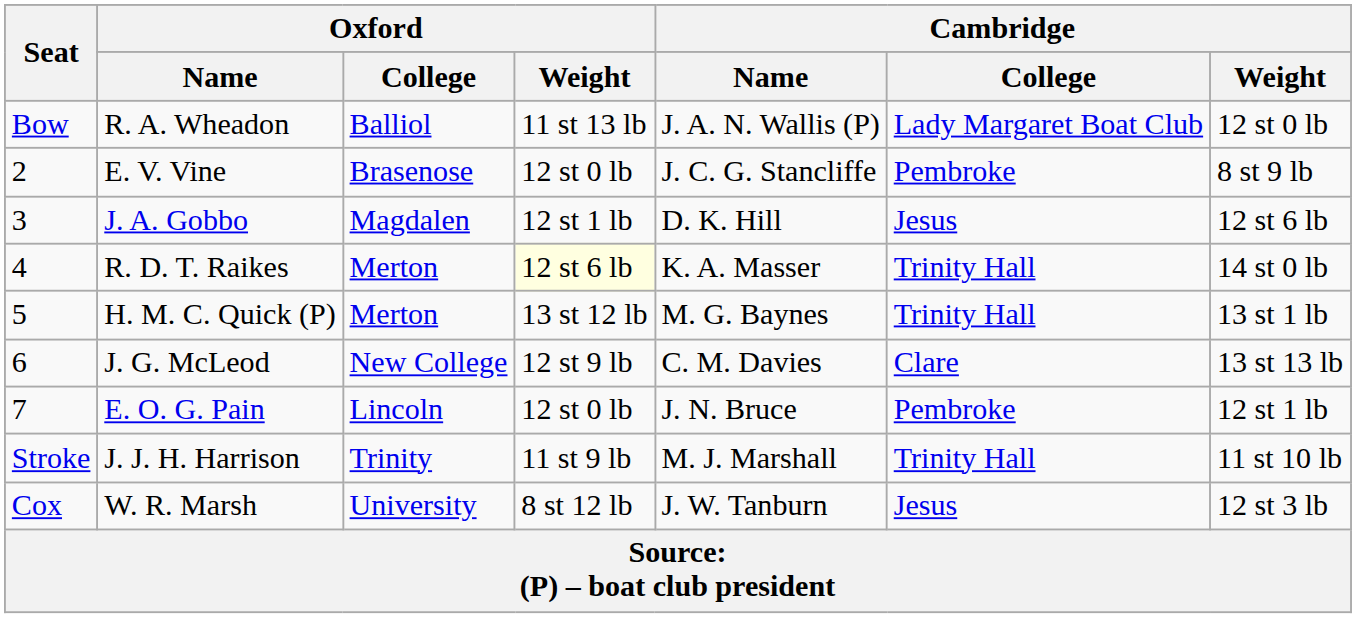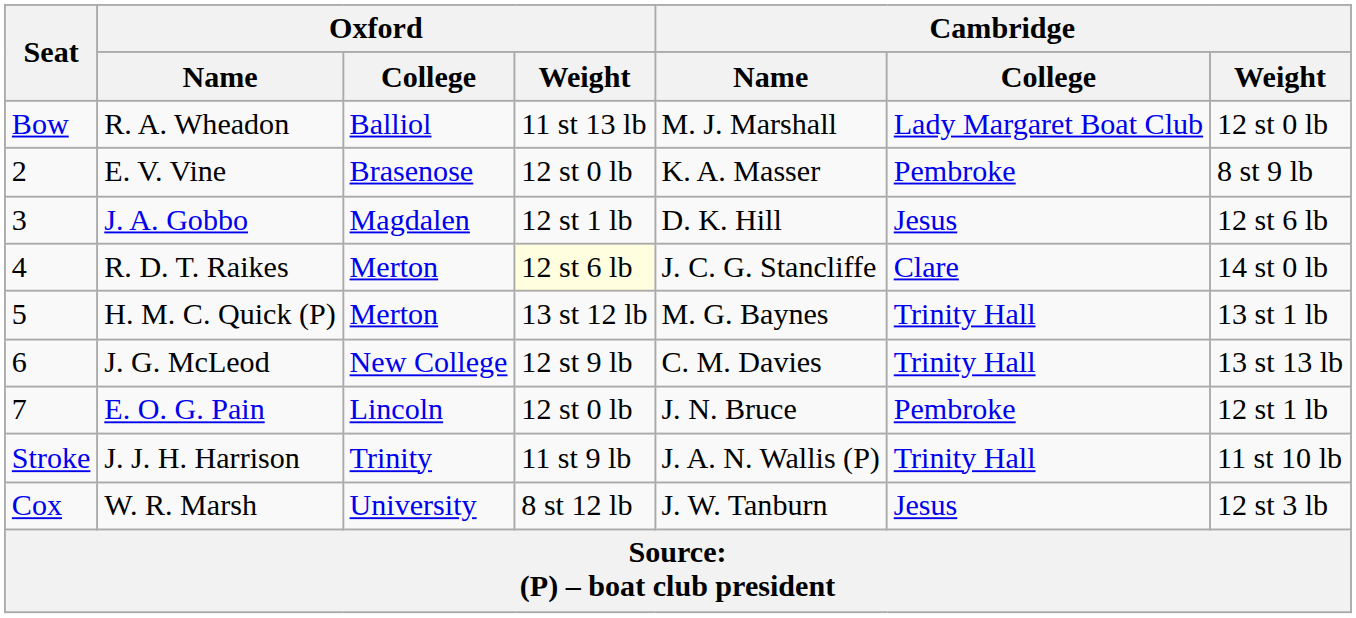(771, 123) J. A. N. Wallis (P) -> (749, 123) M. J. Marshall
(769, 171) J. C. G. Stancliffe -> (741, 171) K. A. Masser
(741, 266) K. A. Masser -> (769, 266) J. C. G. Stancliffe
(965, 266) Trinity Hall -> (926, 266) Clare
(926, 362) Clare -> (965, 362) Trinity Hall
(749, 457) M. J. Marshall -> (771, 457) J. A. N. Wallis (P)
